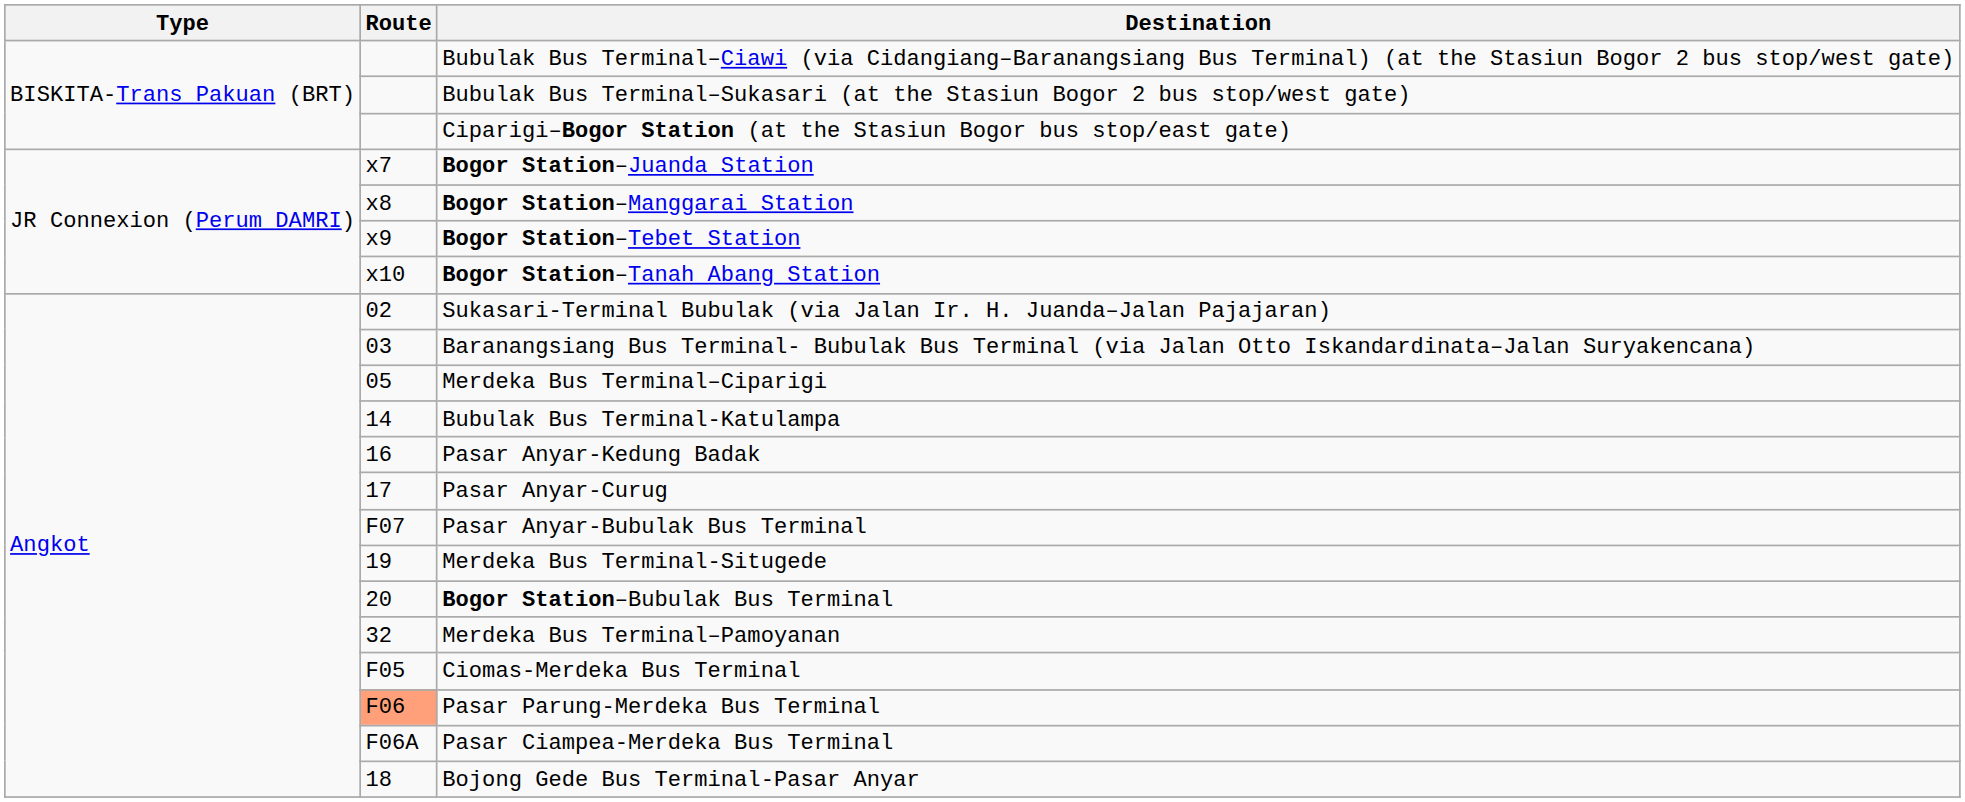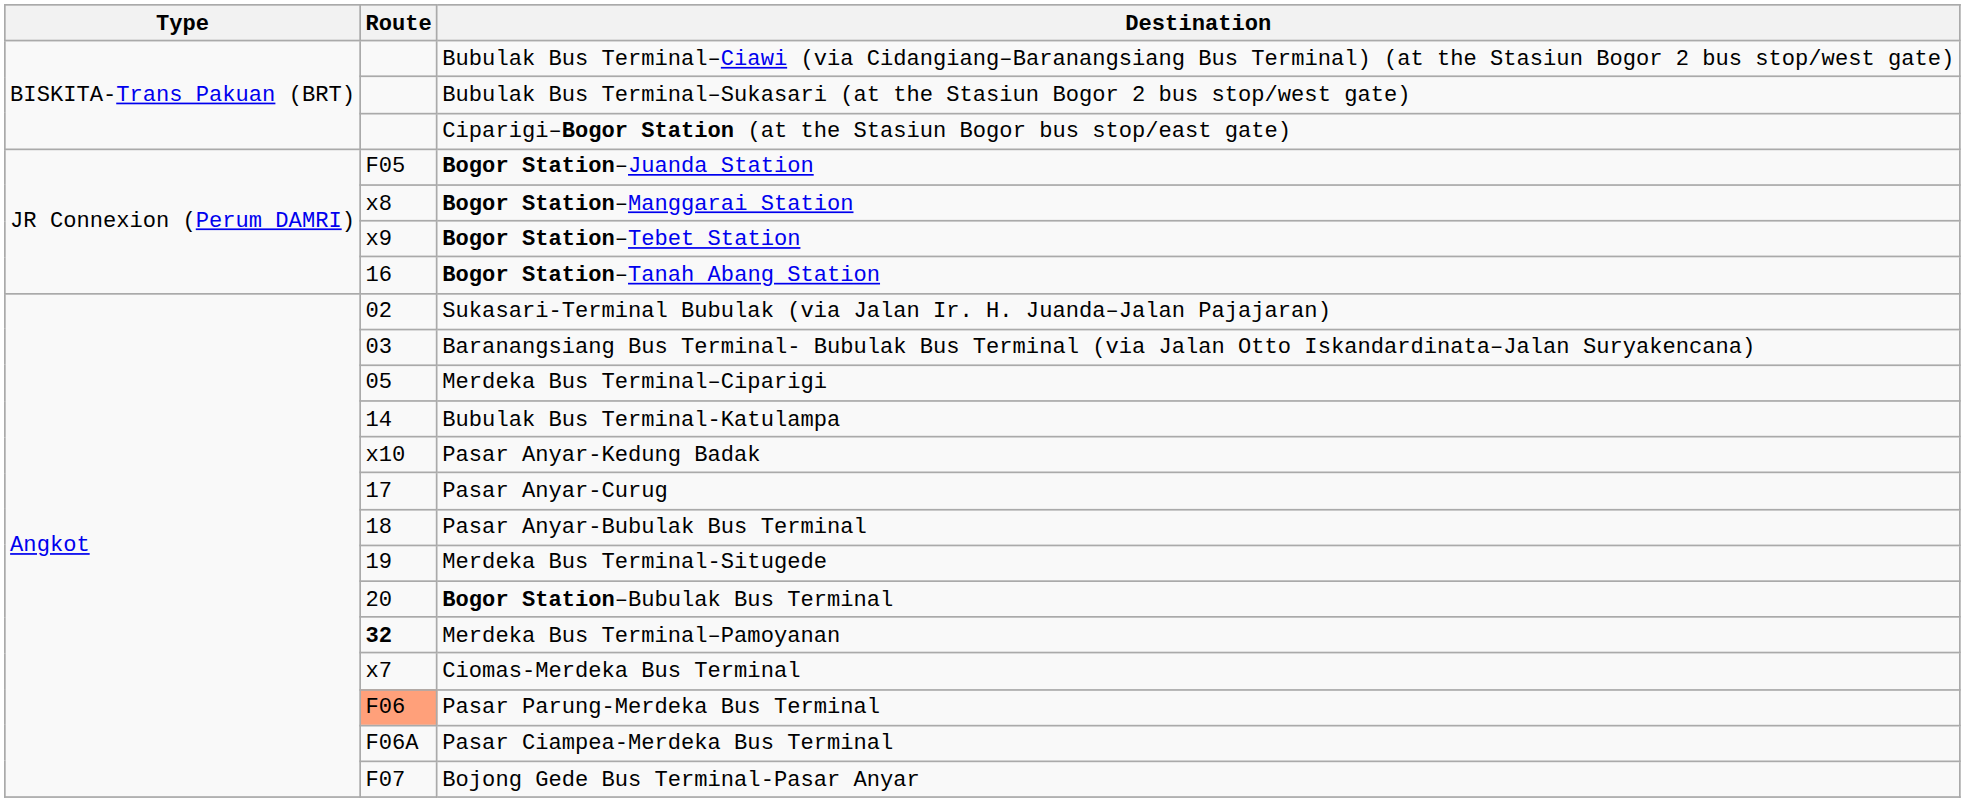(379, 167) x7 -> (385, 167) F05
(385, 275) x10 -> (379, 275) 16
(379, 455) 16 -> (385, 455) x10
(385, 527) F07 -> (379, 527) 18
(379, 635) normal -> (379, 635) bold
(385, 671) F05 -> (379, 671) x7
(379, 779) 18 -> (385, 779) F07
